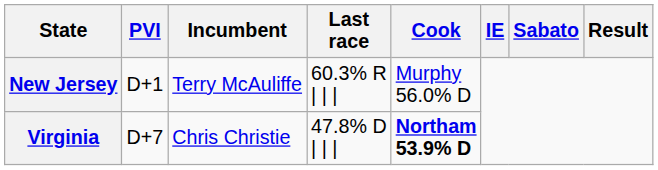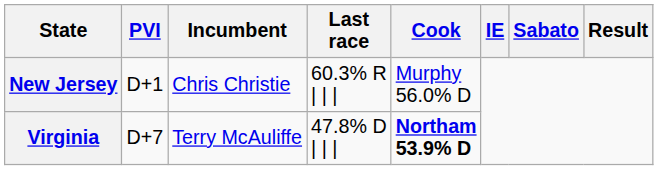(237, 84) Terry McAuliffe -> (231, 84) Chris Christie
(231, 137) Chris Christie -> (237, 137) Terry McAuliffe
